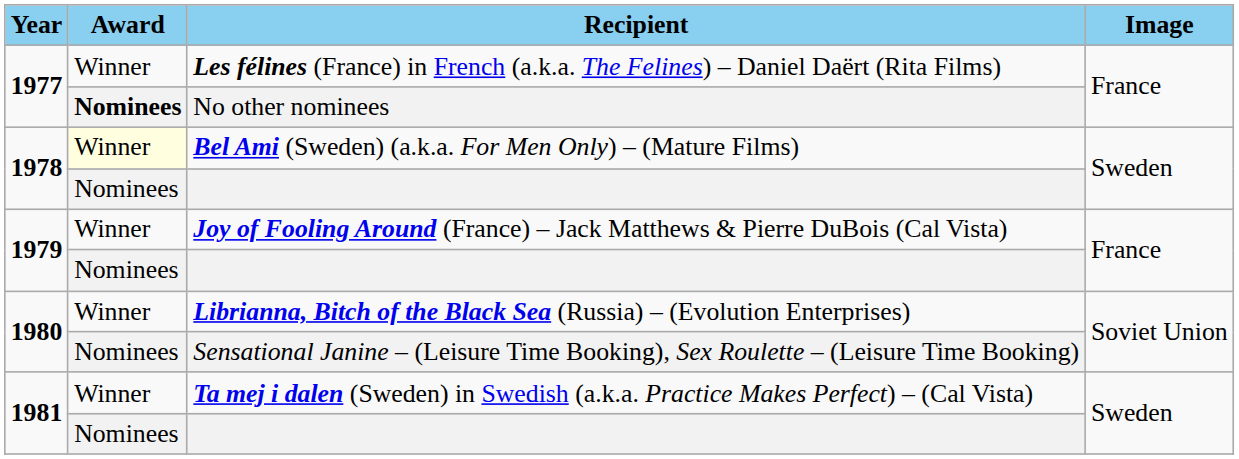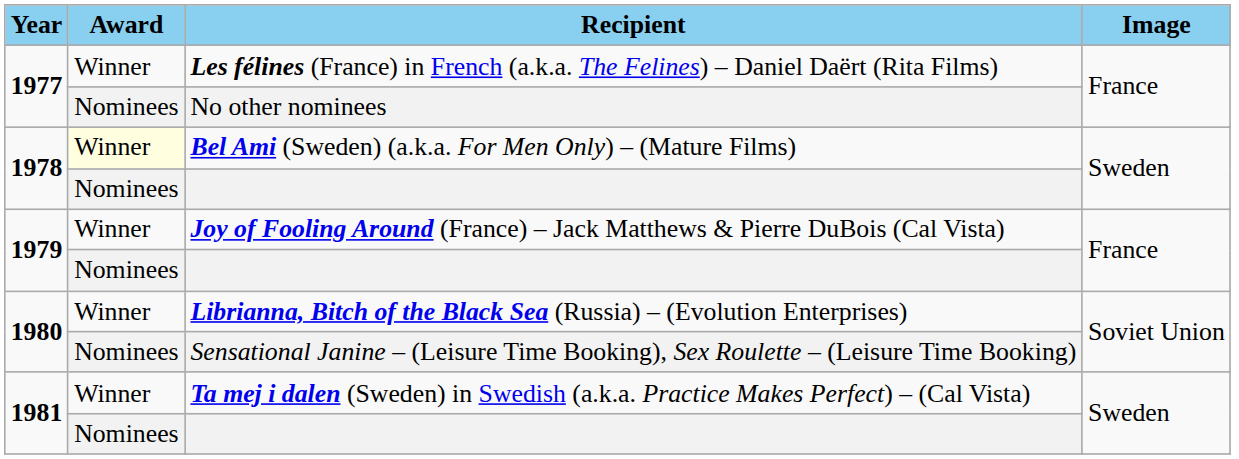(128, 106) bold -> (126, 106) normal
